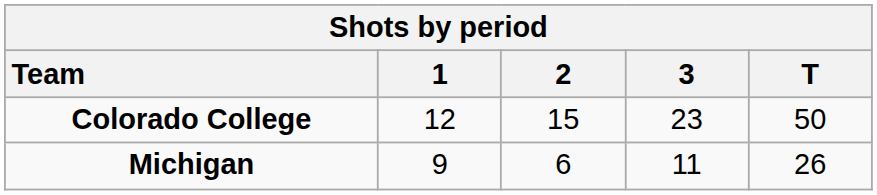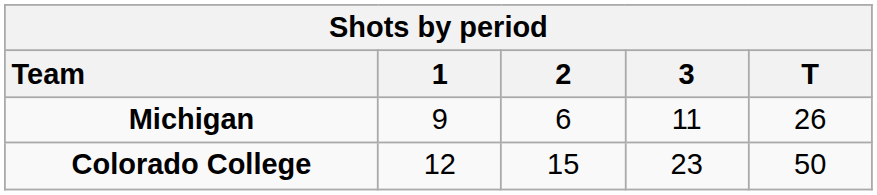rows swapped: (191, 165) <-> (191, 119)
